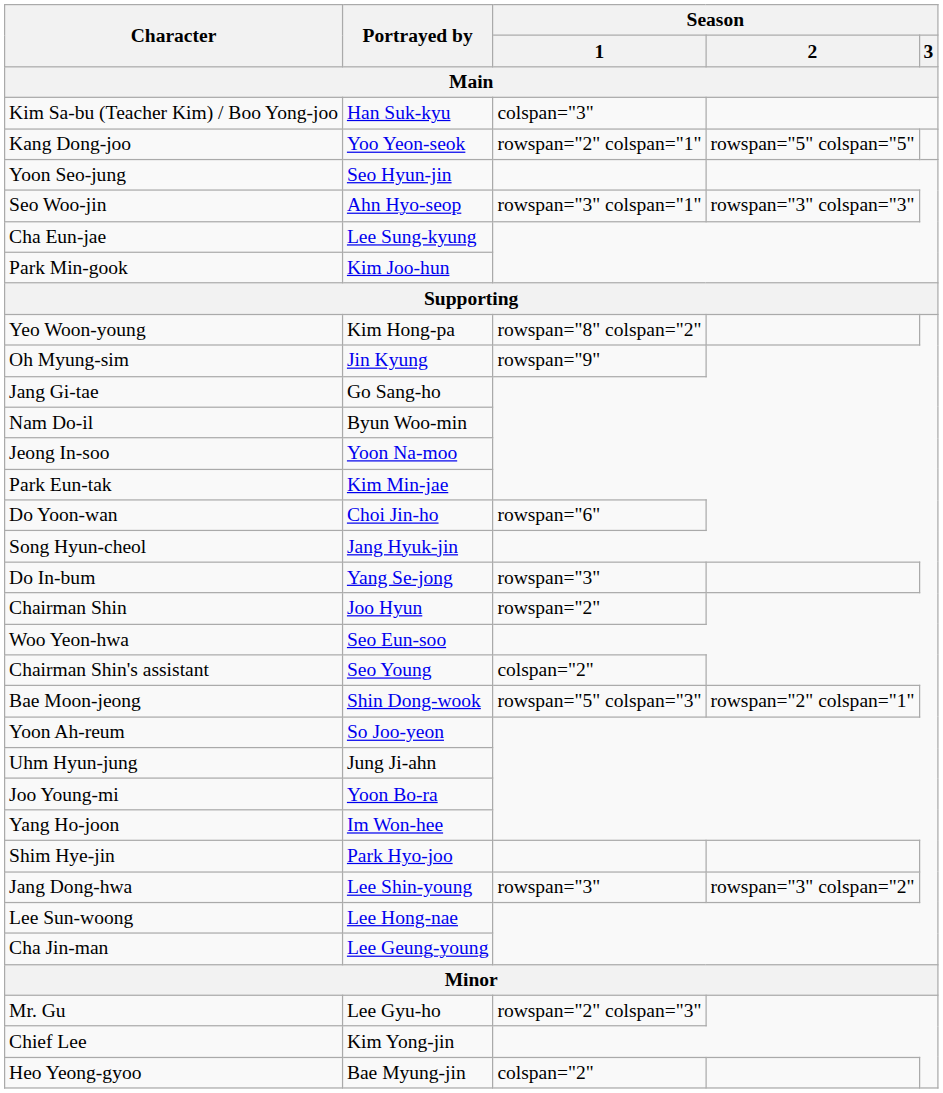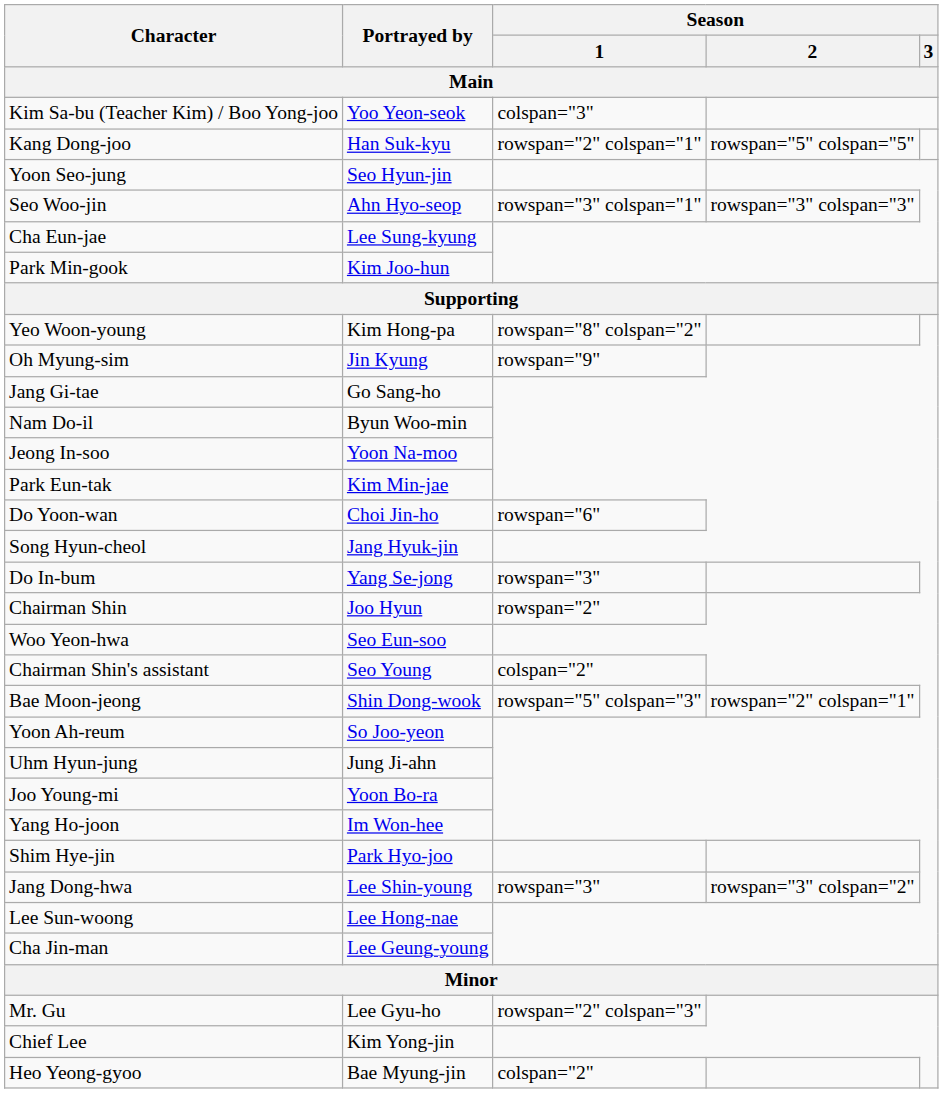(399, 112) Han Suk-kyu -> (406, 112) Yoo Yeon-seok
(406, 143) Yoo Yeon-seok -> (399, 143) Han Suk-kyu
